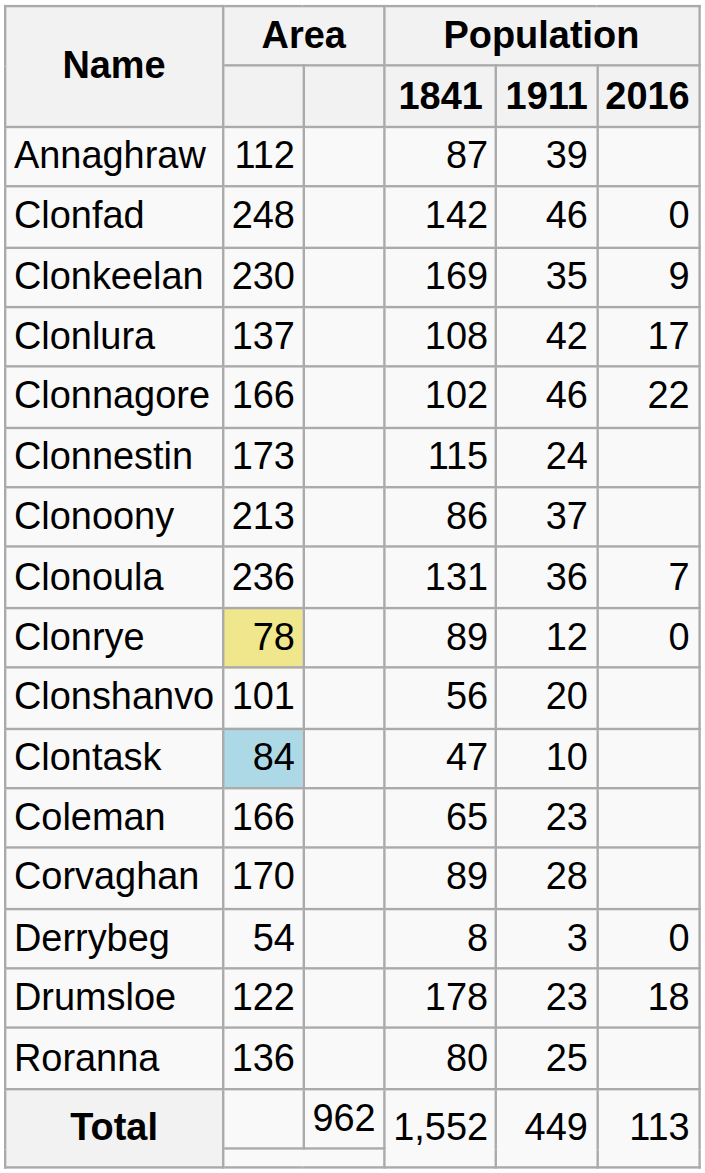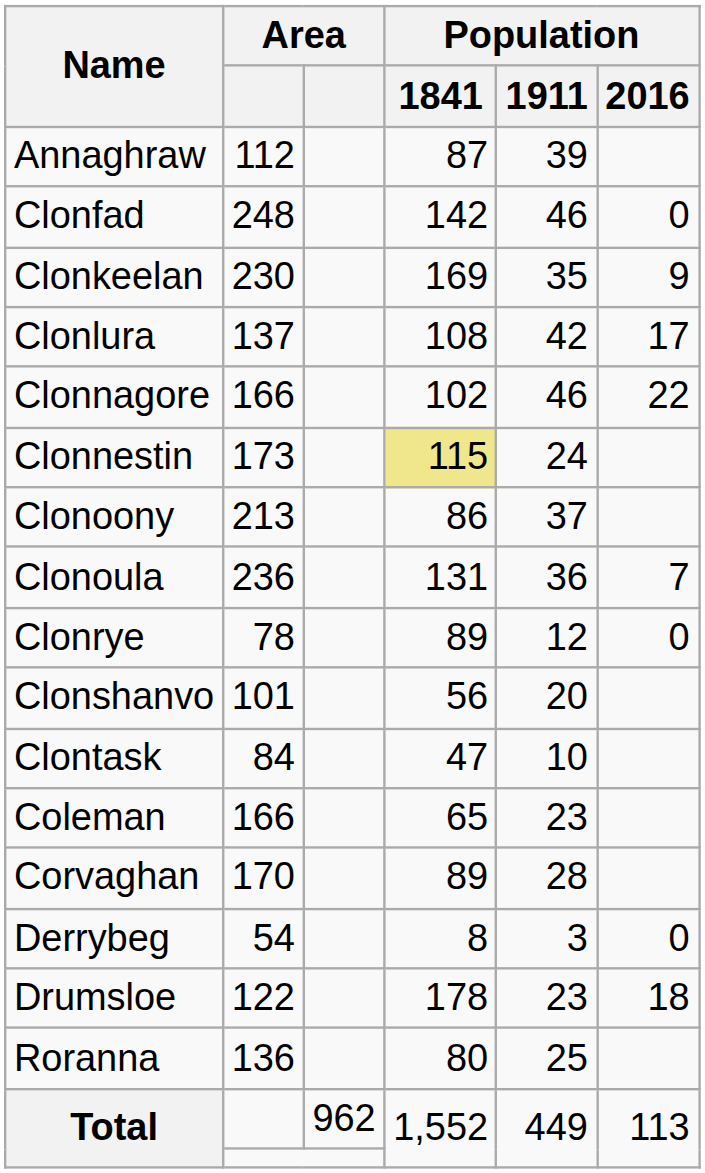(458, 456) no background -> (458, 456) khaki background
(274, 636) khaki background -> (274, 636) no background
(274, 757) lightblue background -> (274, 757) no background
